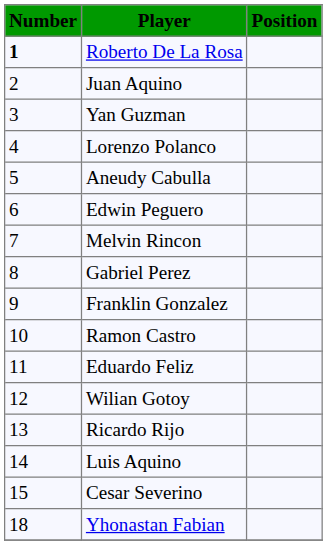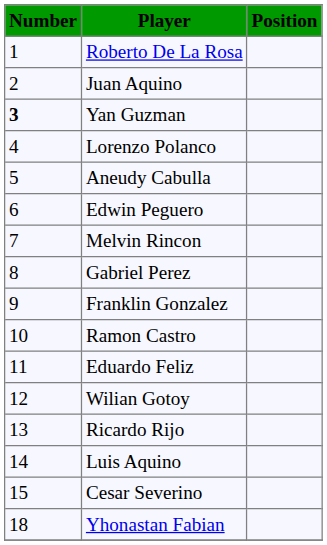(14, 51) bold -> (14, 51) normal
(14, 114) normal -> (14, 114) bold
